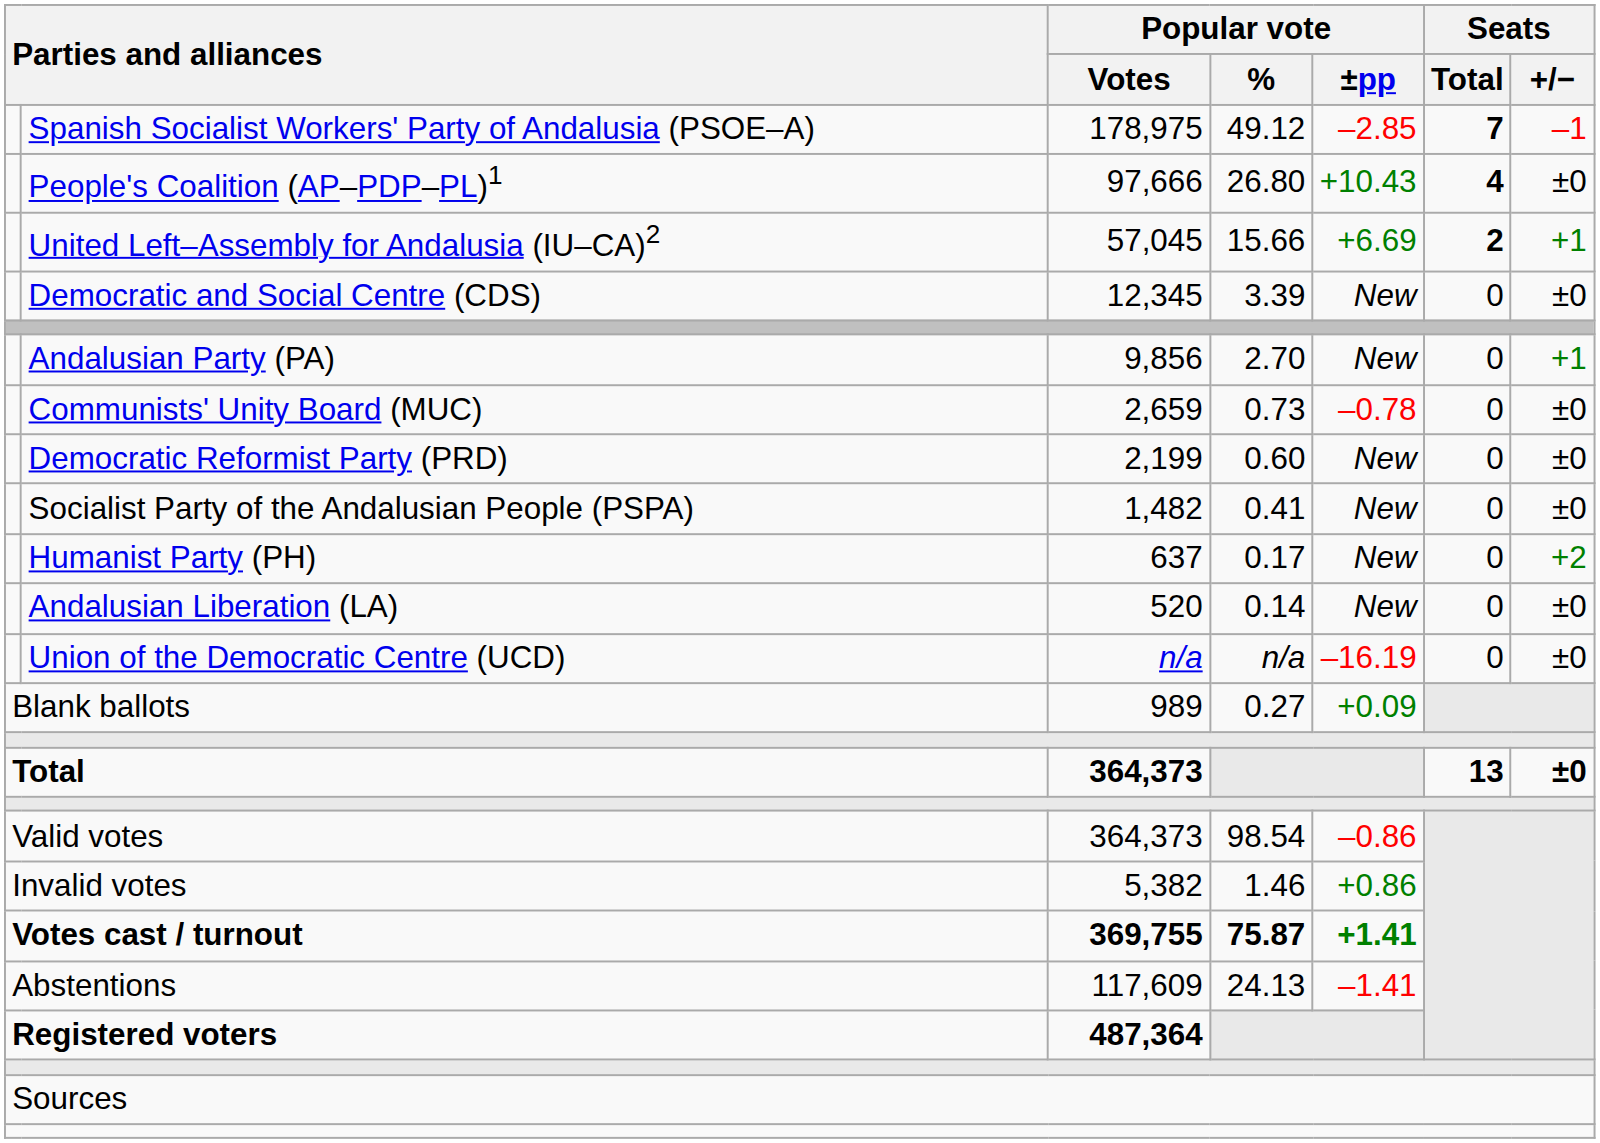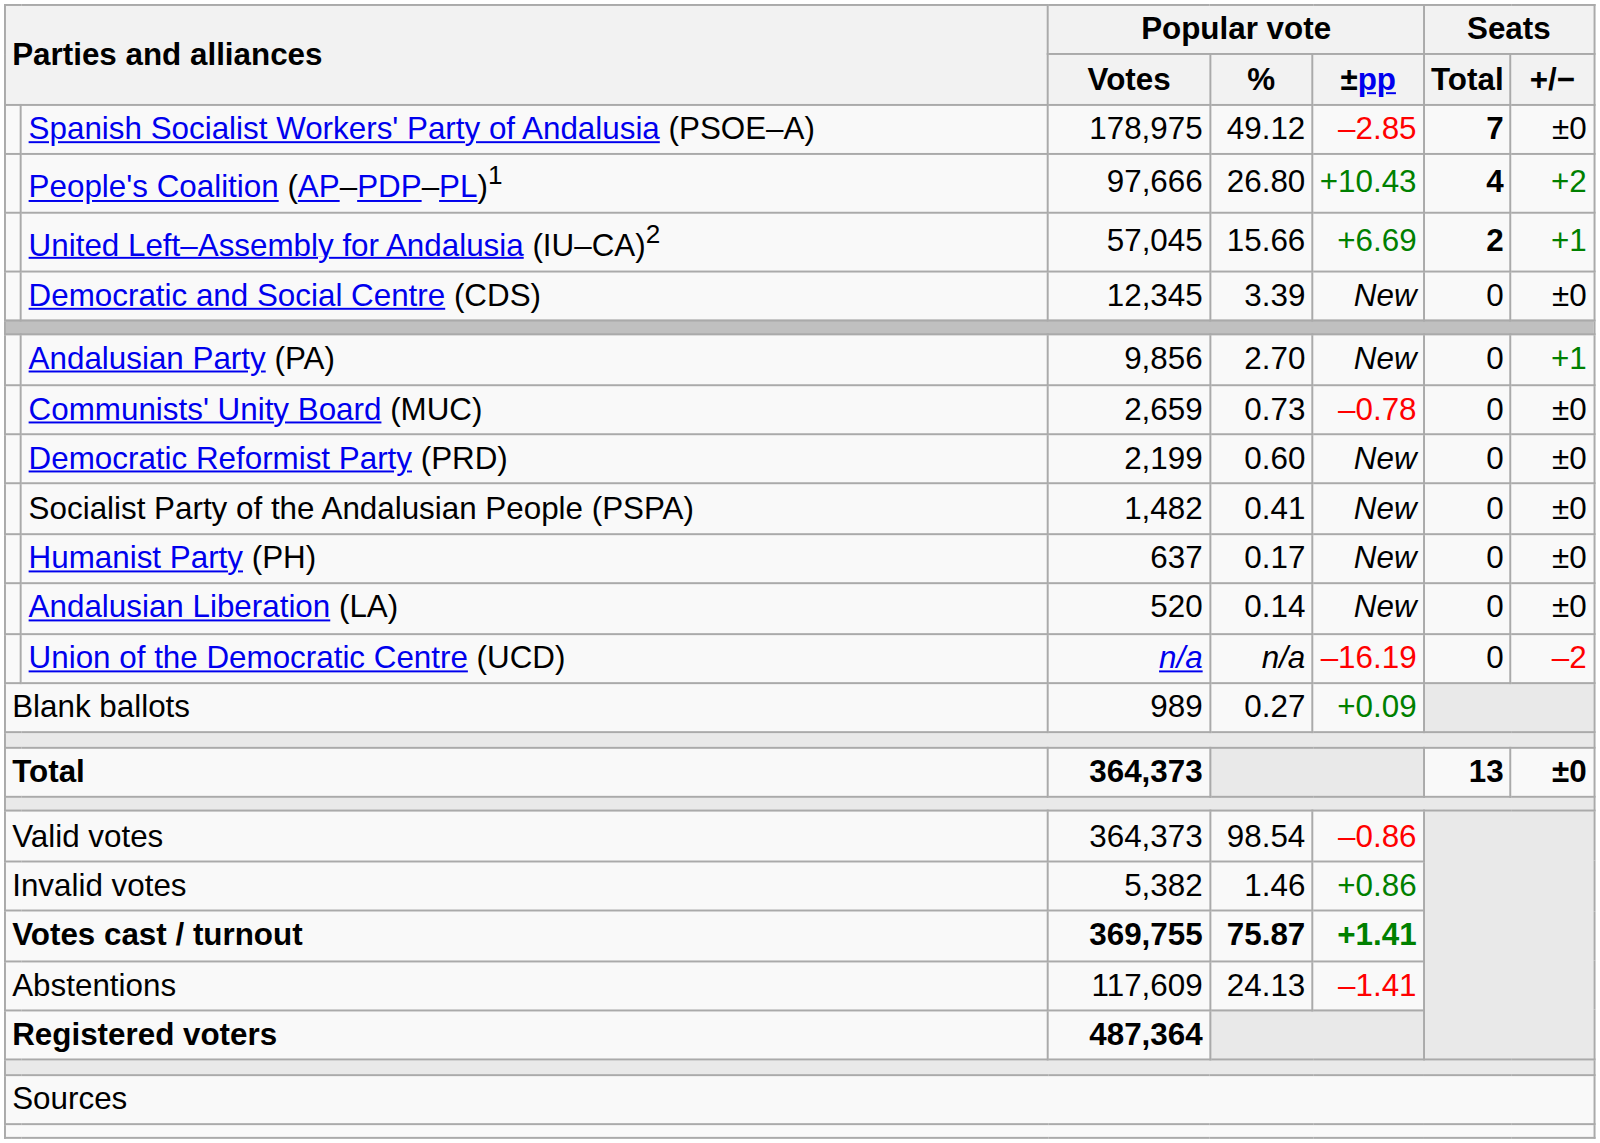(1569, 128) –1 -> (1569, 128) ±0
(1569, 182) ±0 -> (1569, 182) +2
(1569, 558) +2 -> (1569, 558) ±0
(1569, 657) ±0 -> (1569, 657) –2
